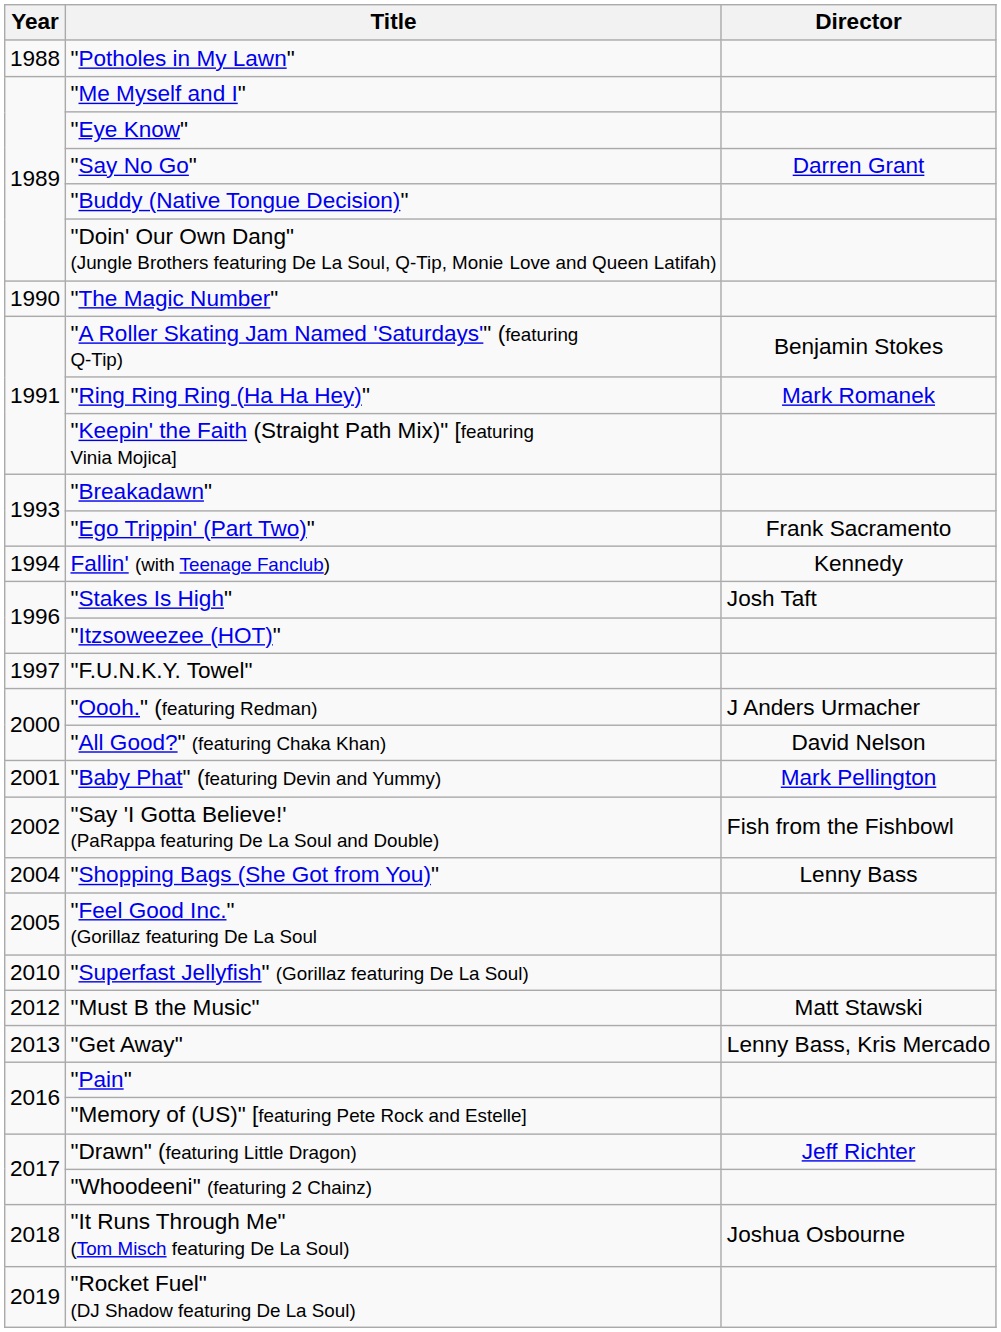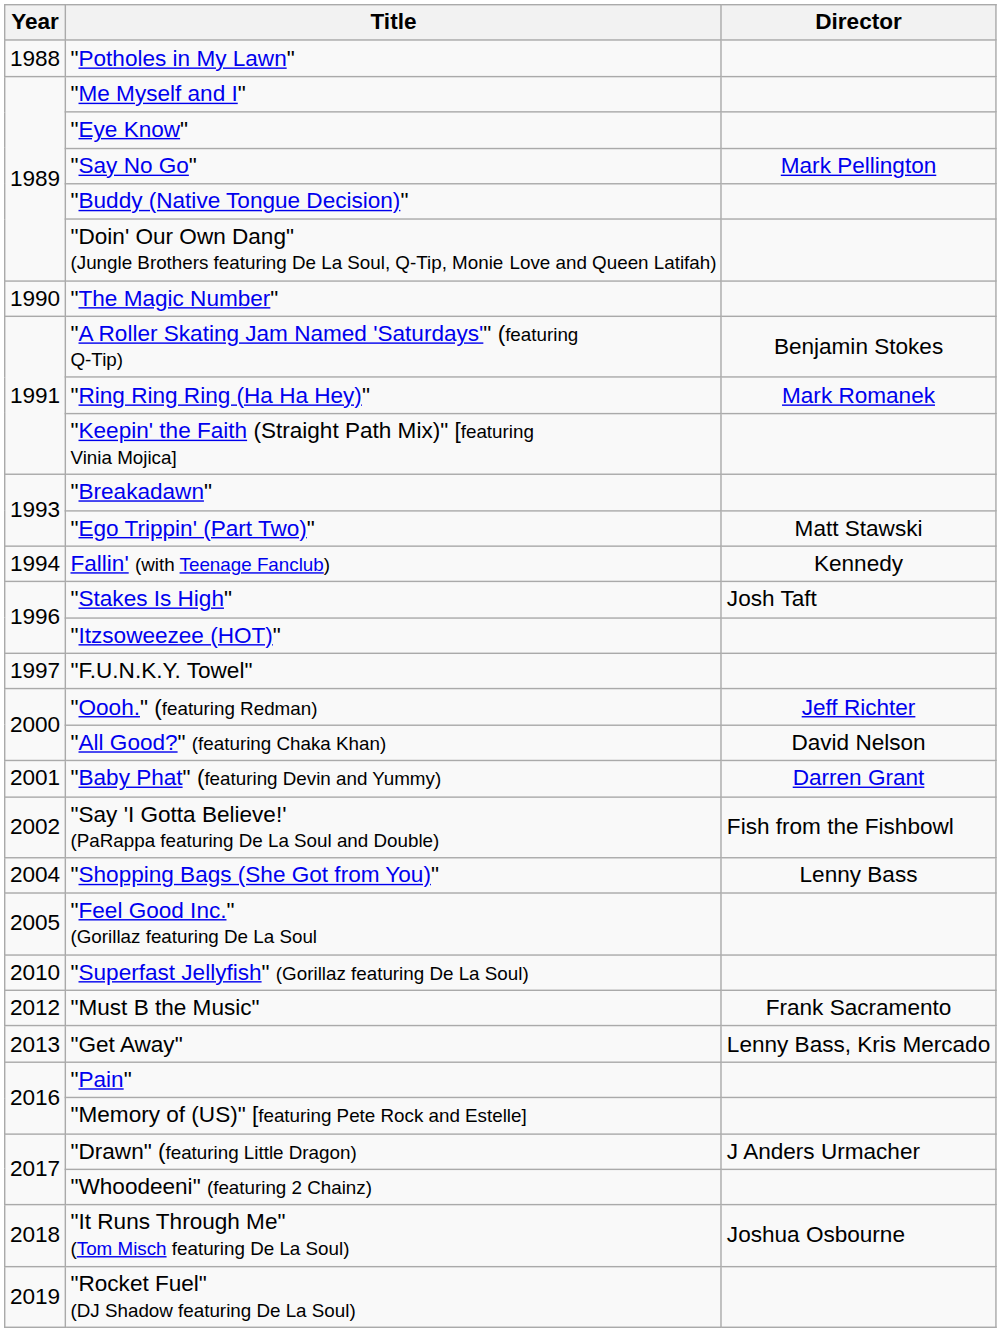(859, 165) Darren Grant -> (859, 165) Mark Pellington
(859, 527) Frank Sacramento -> (859, 527) Matt Stawski
(823, 706) J Anders Urmacher -> (859, 706) Jeff Richter
(859, 778) Mark Pellington -> (859, 778) Darren Grant
(859, 1007) Matt Stawski -> (859, 1007) Frank Sacramento
(859, 1151) Jeff Richter -> (823, 1151) J Anders Urmacher
